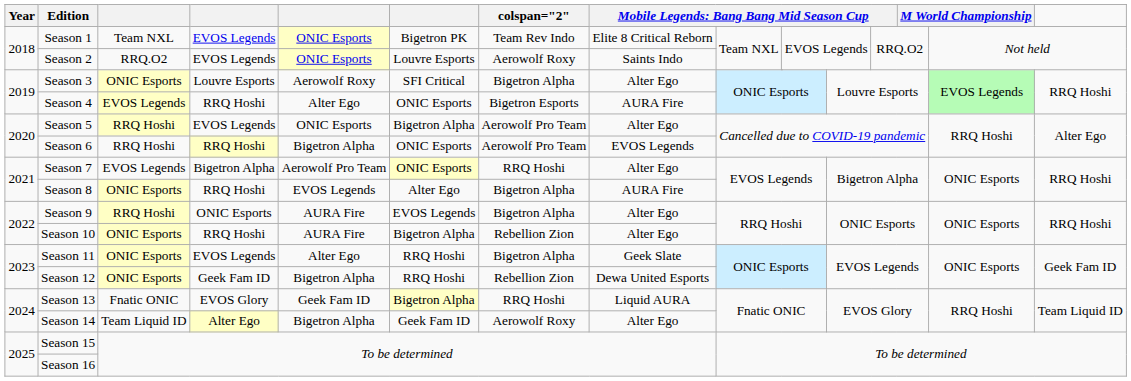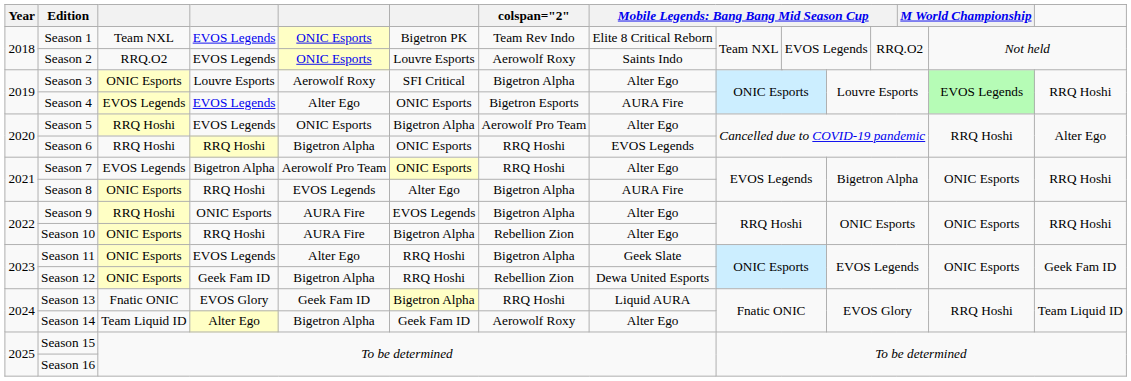(234, 103) RRQ Hoshi -> (234, 103) EVOS Legends
(534, 146) Aerowolf Pro Team -> (534, 146) RRQ Hoshi
